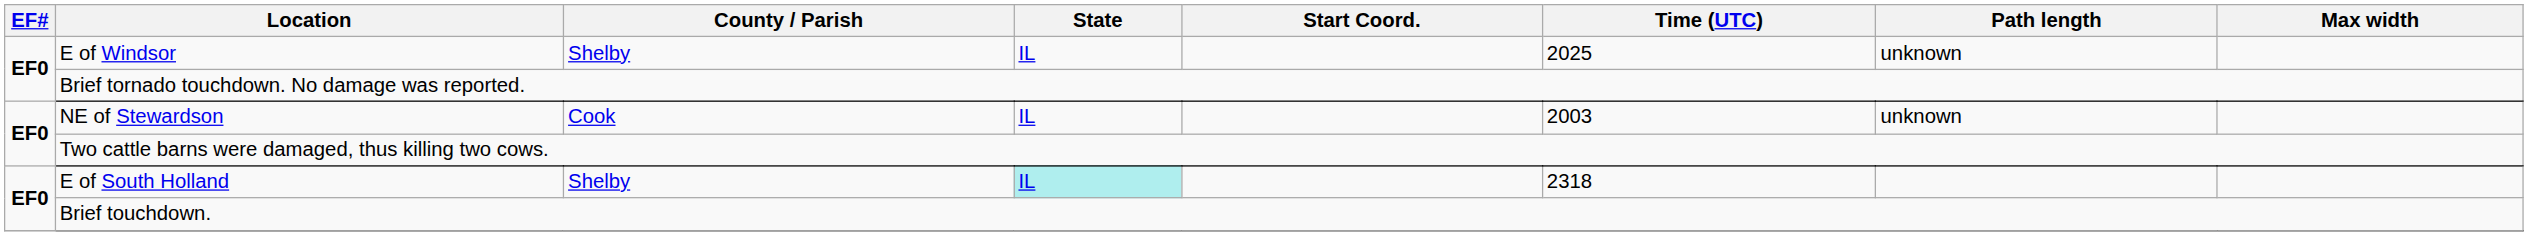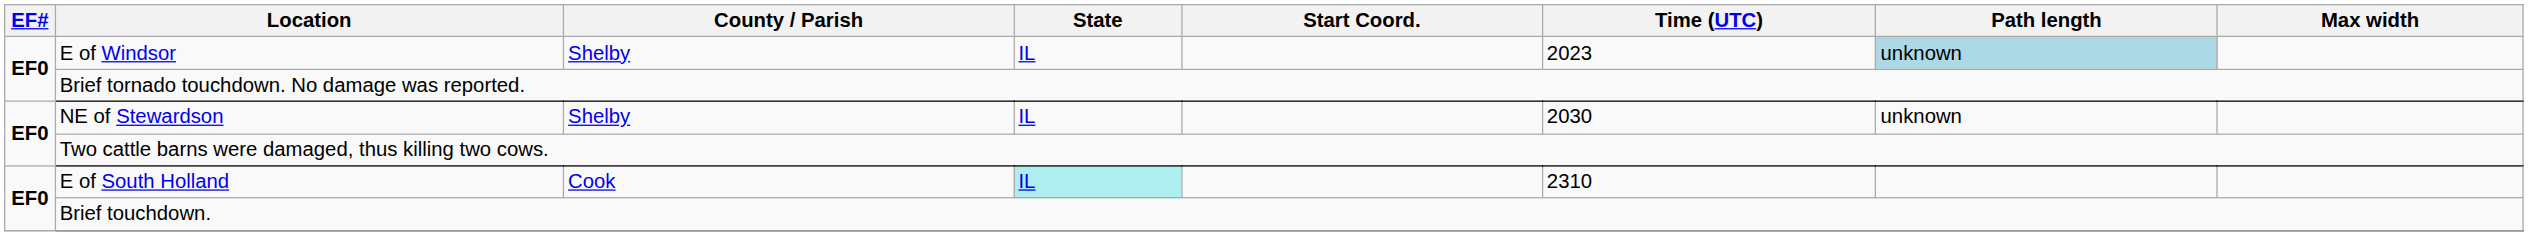(1569, 52) 2025 -> (1569, 52) 2023
(1921, 52) no background -> (1921, 52) lightblue background
(592, 117) Cook -> (599, 117) Shelby
(1569, 117) 2003 -> (1569, 117) 2030
(599, 181) Shelby -> (592, 181) Cook
(1569, 181) 2318 -> (1569, 181) 2310
